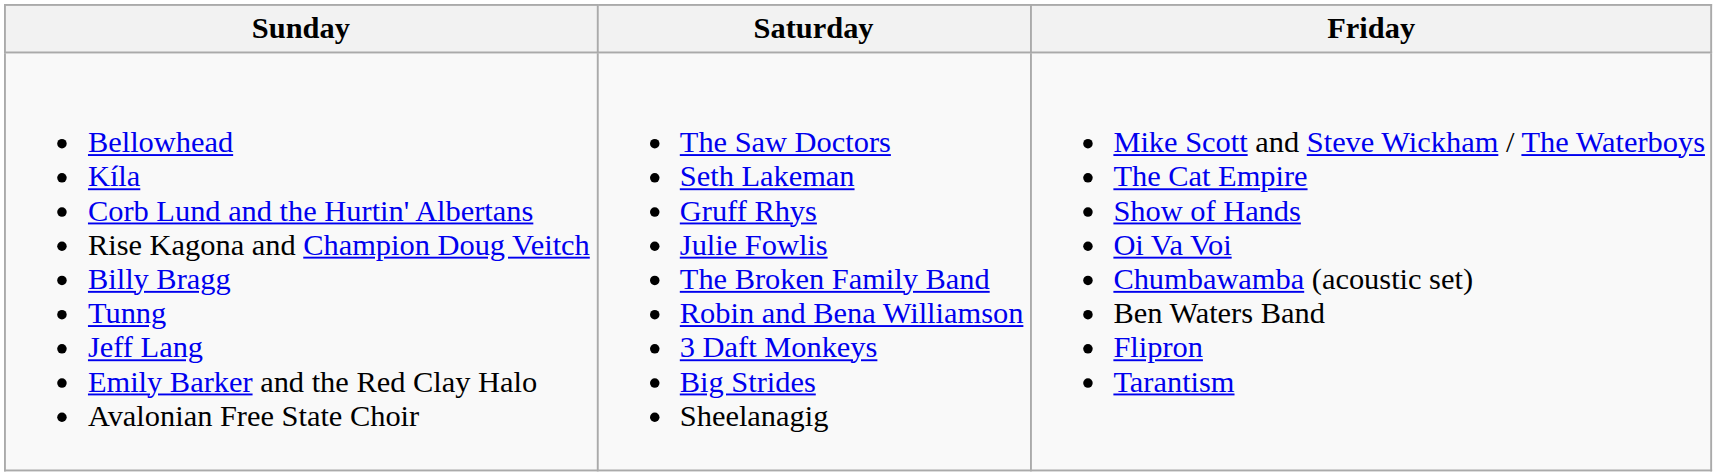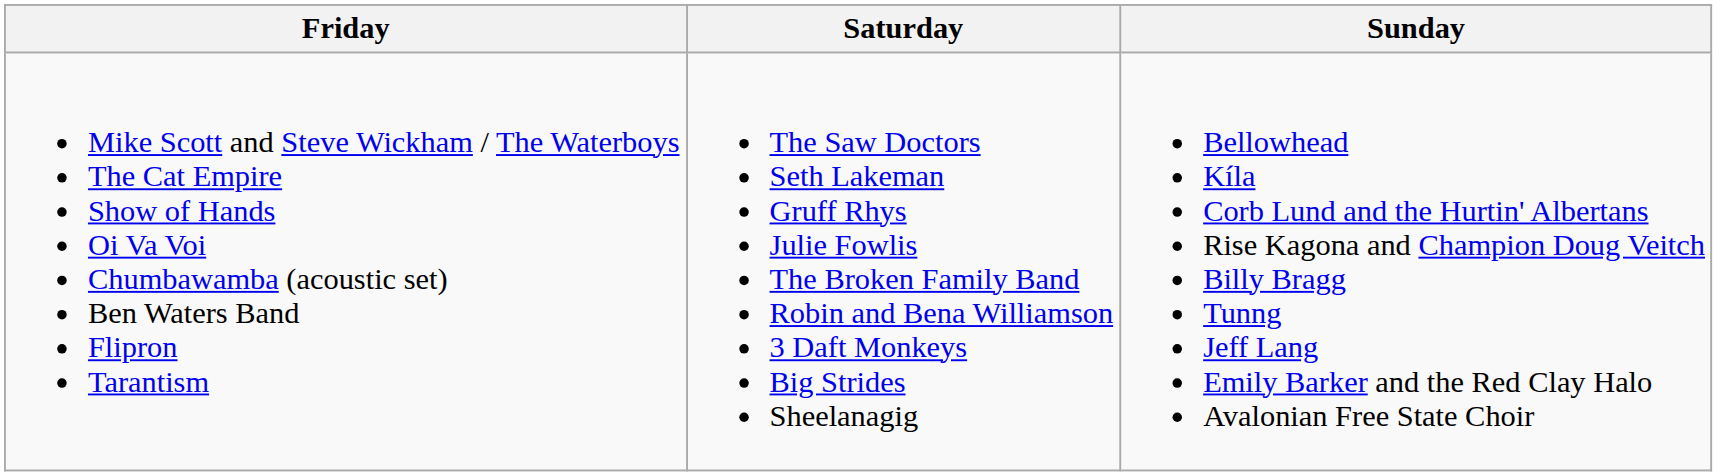columns swapped: (1371, 28) <-> (301, 28)
